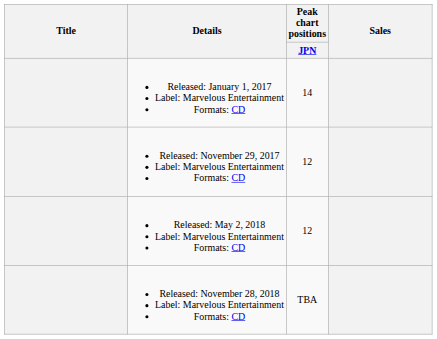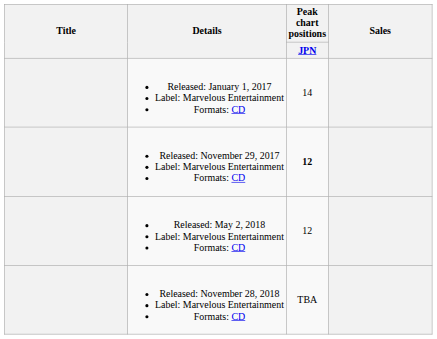(307, 161) normal -> (307, 161) bold
